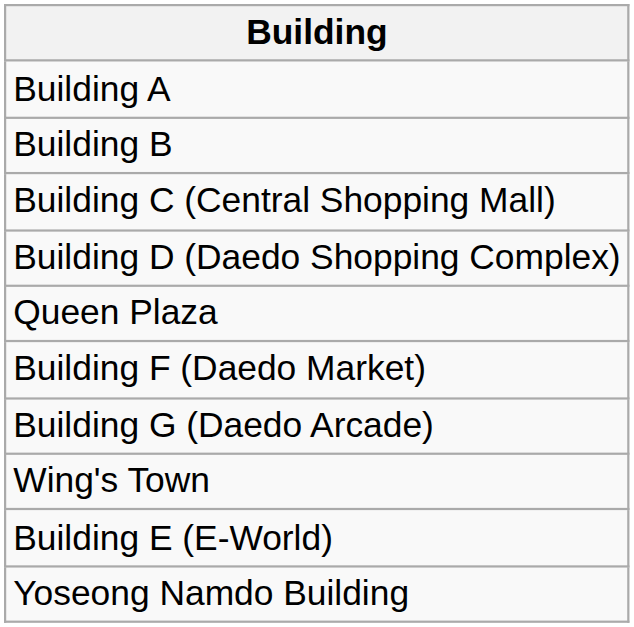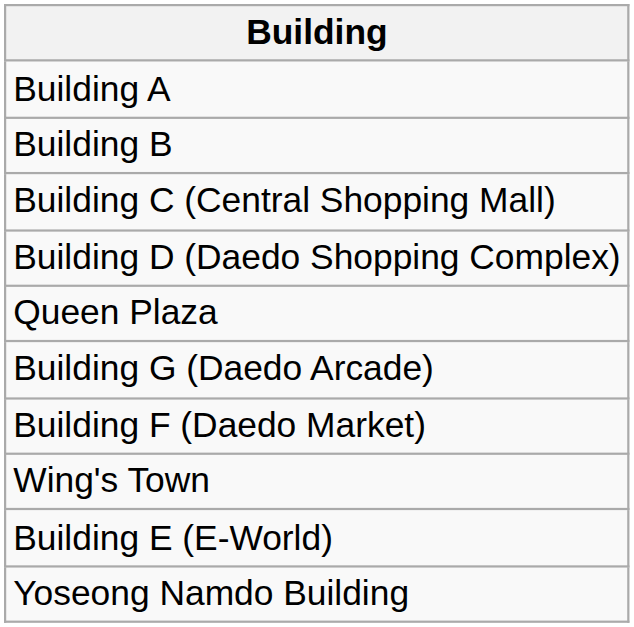(220, 369) Building F (Daedo Market) -> (224, 369) Building G (Daedo Arcade)
(224, 425) Building G (Daedo Arcade) -> (220, 425) Building F (Daedo Market)
